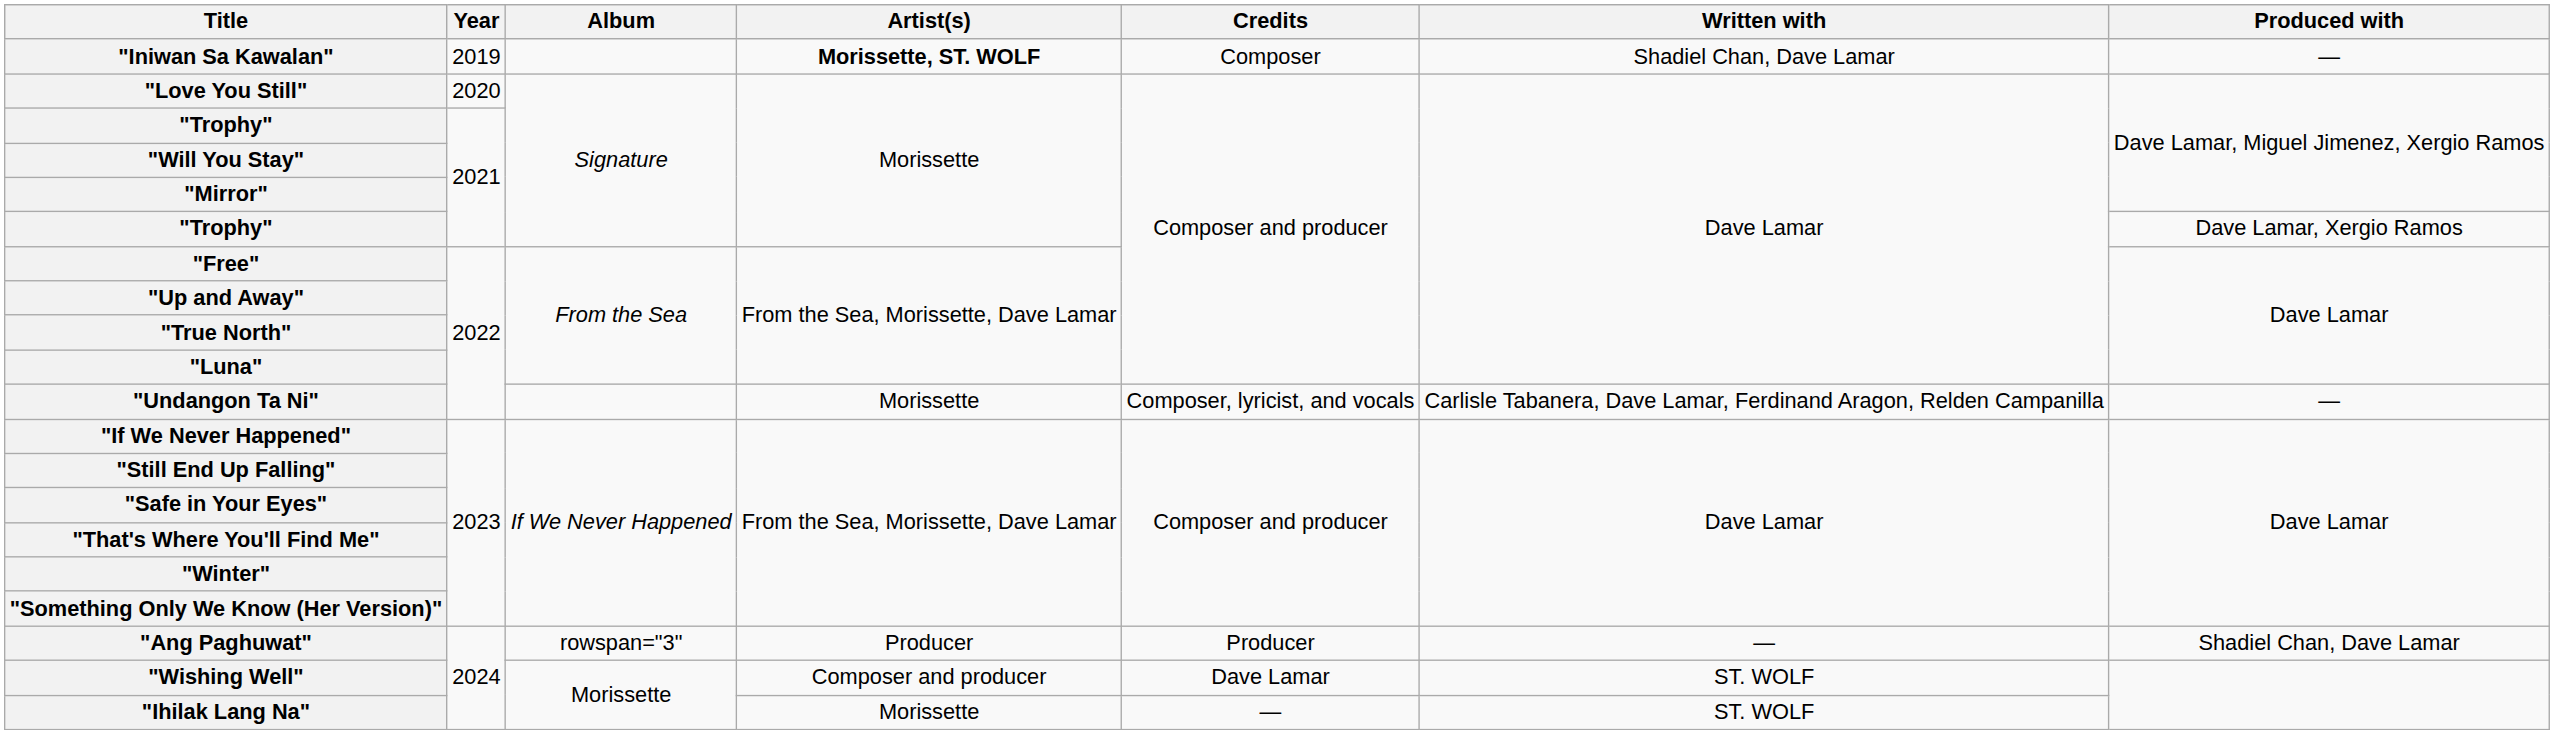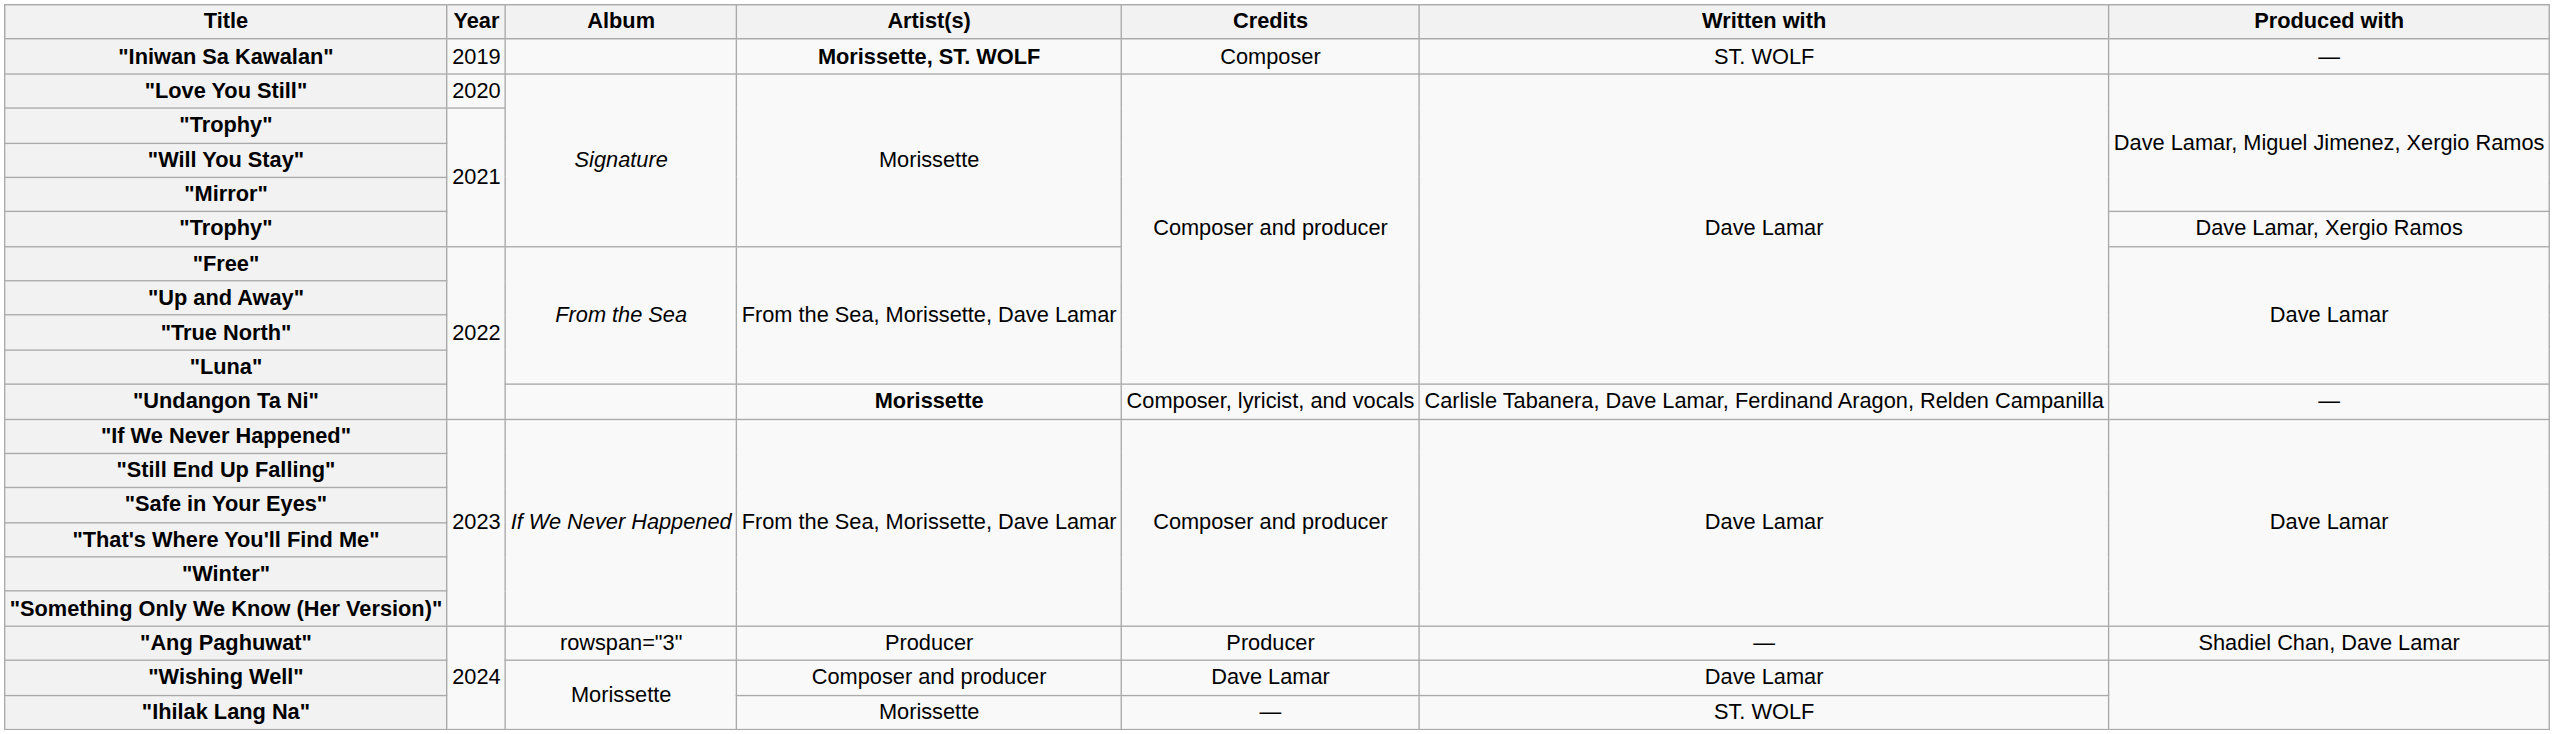(1764, 56) Shadiel Chan, Dave Lamar -> (1764, 56) ST. WOLF
(929, 401) normal -> (929, 401) bold
(1764, 677) ST. WOLF -> (1764, 677) Dave Lamar
